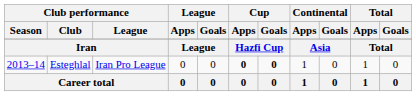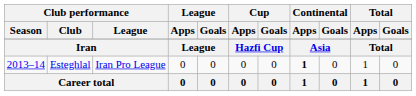(243, 64) bold -> (243, 64) normal
(274, 64) bold -> (274, 64) normal
(304, 64) normal -> (304, 64) bold
